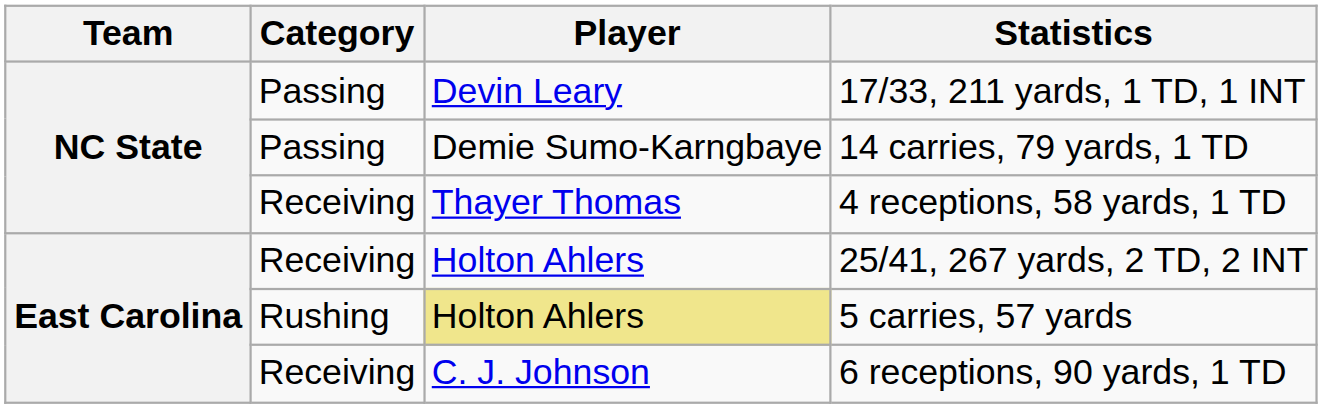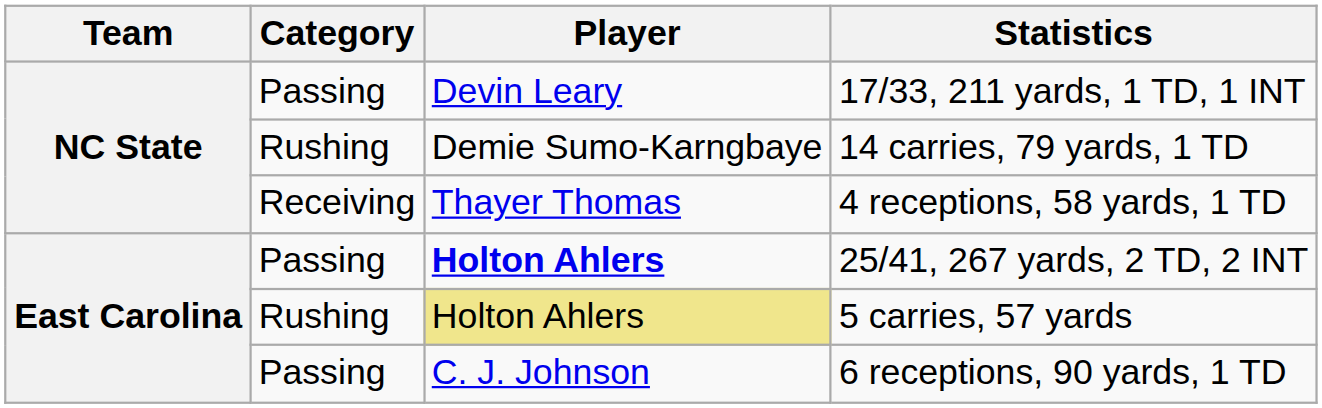(322, 146) Passing -> (324, 146) Rushing
(337, 259) Receiving -> (322, 259) Passing
(538, 259) normal -> (548, 259) bold
(337, 372) Receiving -> (322, 372) Passing
